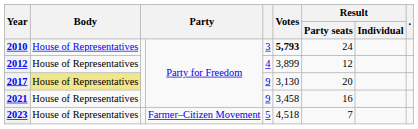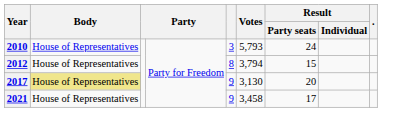(288, 47) bold -> (251, 47) normal
(268, 64) 4 -> (231, 64) 8
(288, 64) 3,899 -> (251, 64) 3,794
(348, 64) 12 -> (311, 64) 15
(348, 98) 16 -> (311, 98) 17
- row: (17, 116)
